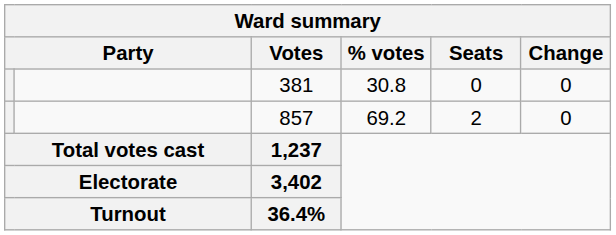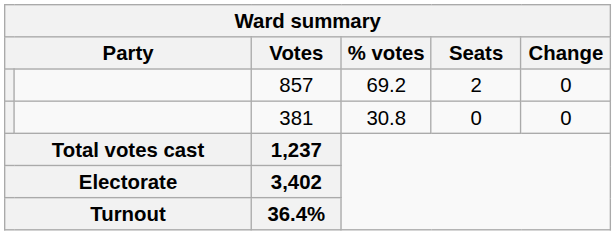rows swapped: (296, 118) <-> (296, 85)
